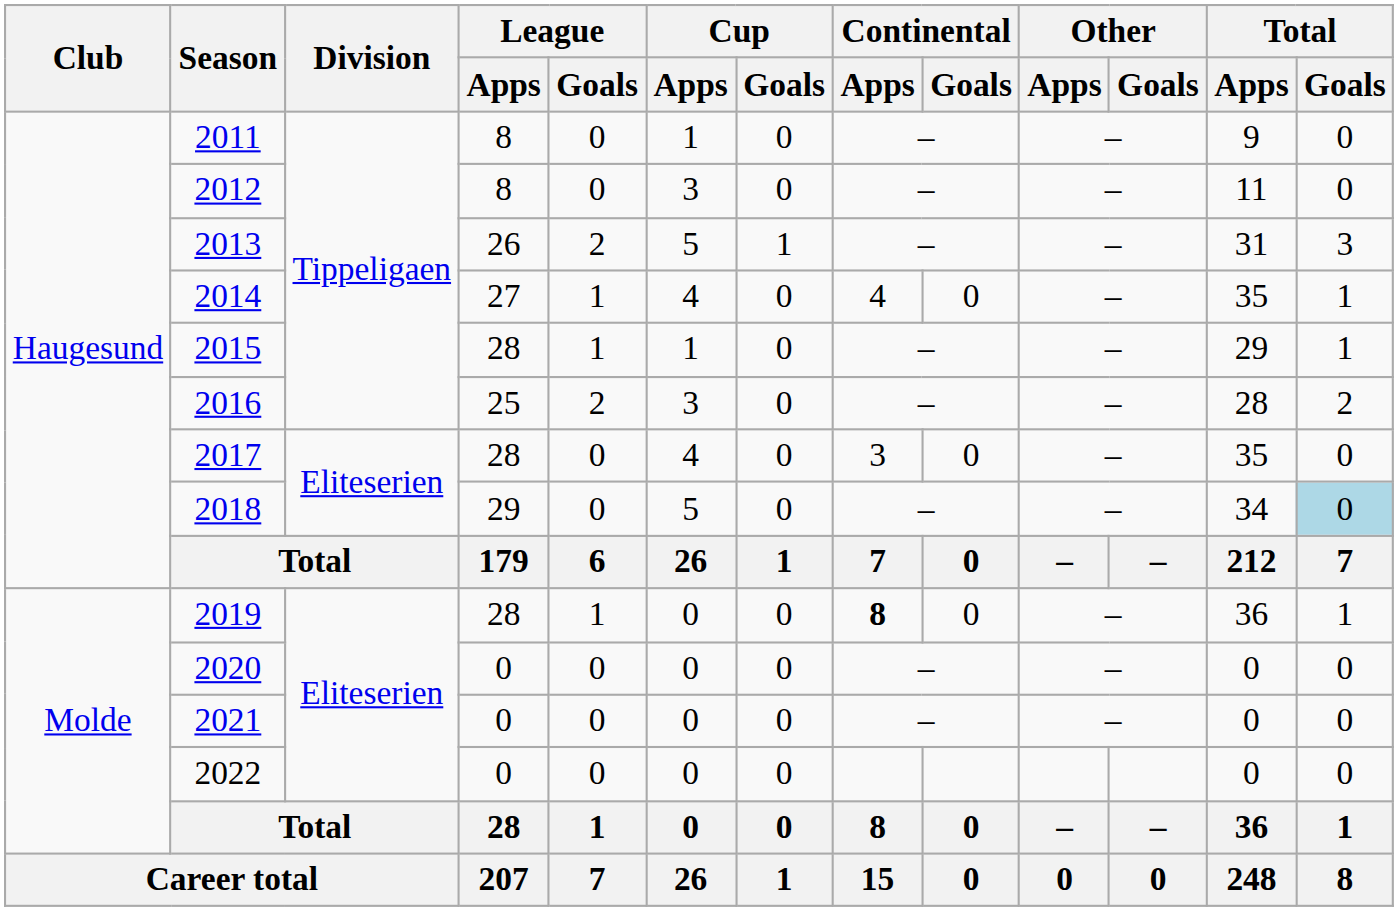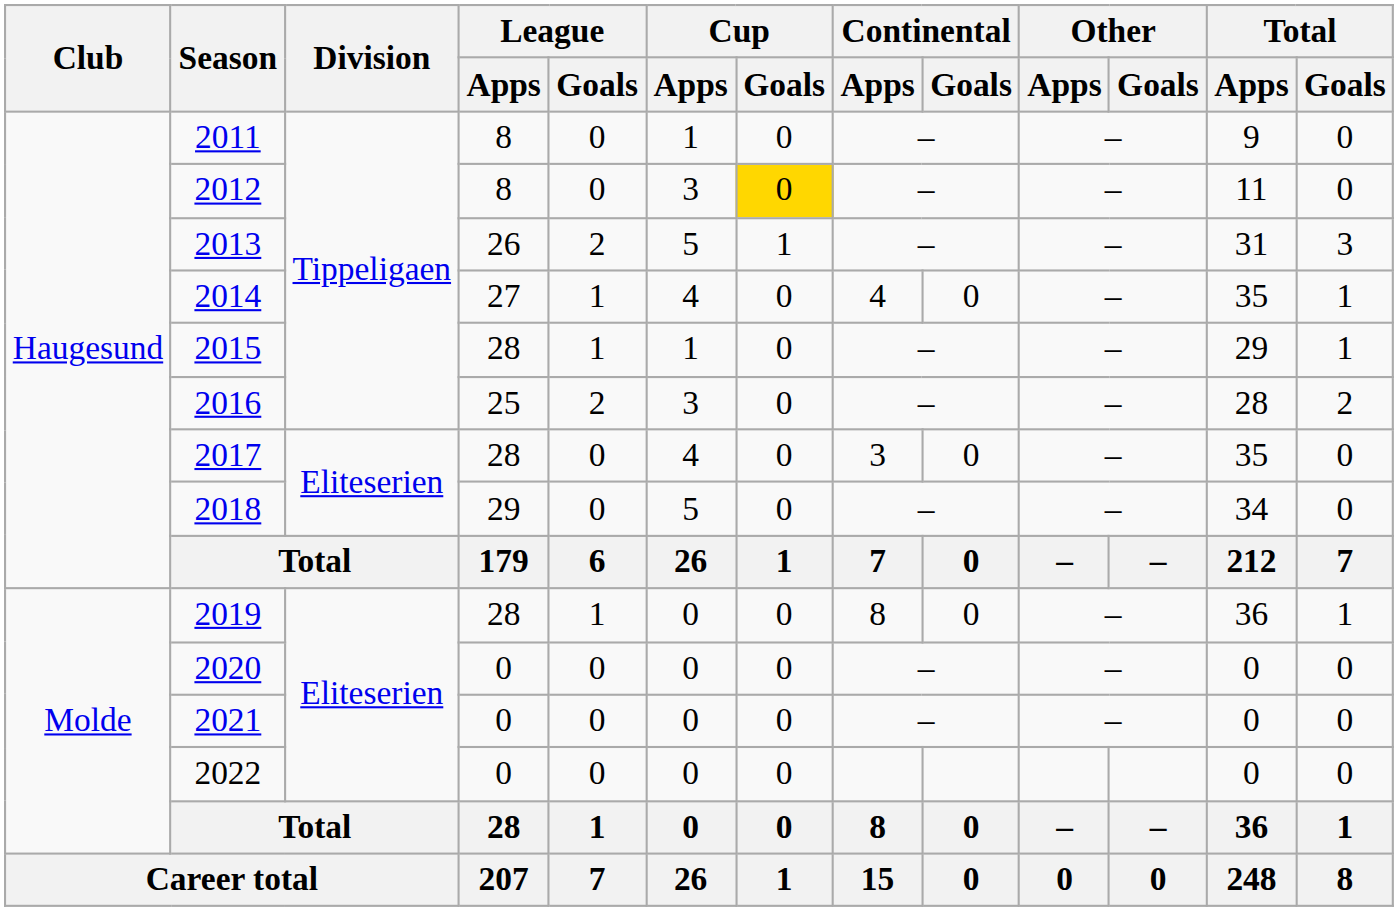(784, 190) no background -> (784, 190) gold background
(1345, 508) lightblue background -> (1345, 508) no background
(878, 614) bold -> (878, 614) normal
